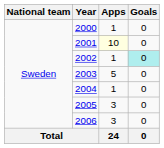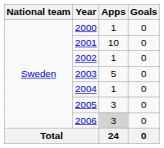(113, 43) lightyellow background -> (113, 43) no background
(144, 58) paleturquoise background -> (144, 58) no background
(113, 120) no background -> (113, 120) lightgrey background
